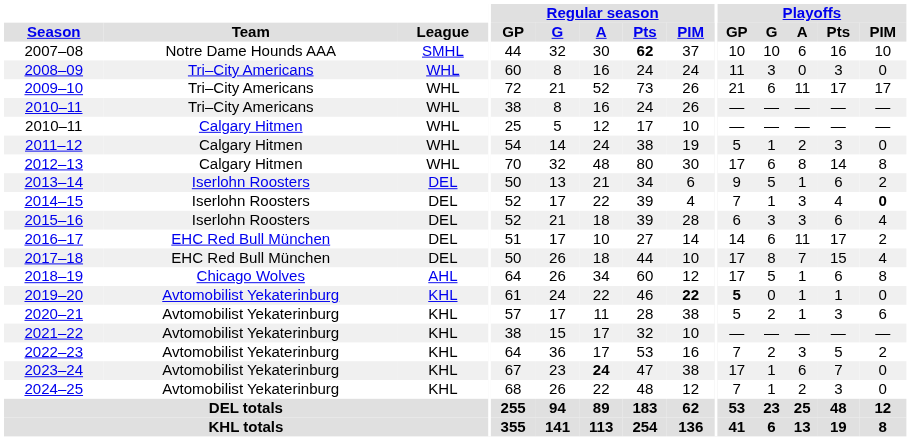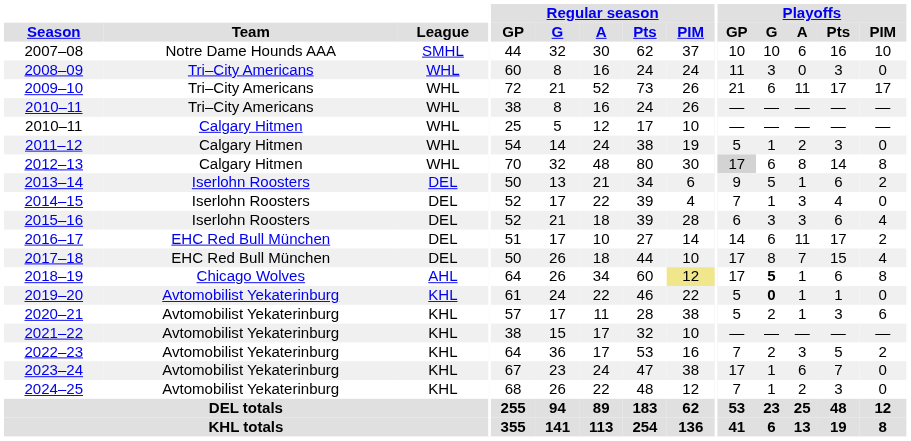(645, 51) bold -> (645, 51) normal
(737, 163) no background -> (737, 163) lightgrey background
(883, 201) bold -> (883, 201) normal
(691, 276) no background -> (691, 276) khaki background
(772, 276) normal -> (772, 276) bold
(691, 295) bold -> (691, 295) normal
(737, 295) bold -> (737, 295) normal
(772, 295) normal -> (772, 295) bold
(601, 370) bold -> (601, 370) normal
